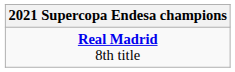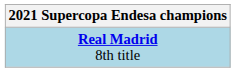(118, 47) no background -> (118, 47) lightblue background
